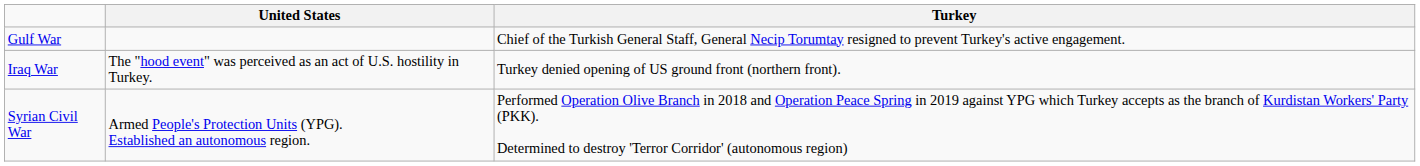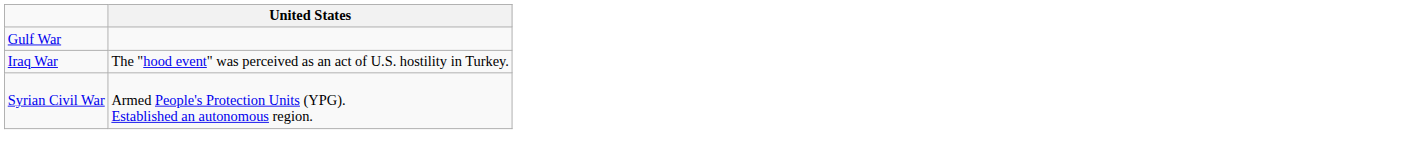- column: (954, 15)
